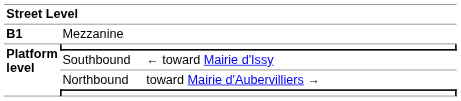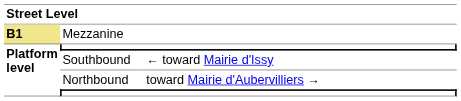(14, 34) no background -> (14, 34) khaki background
